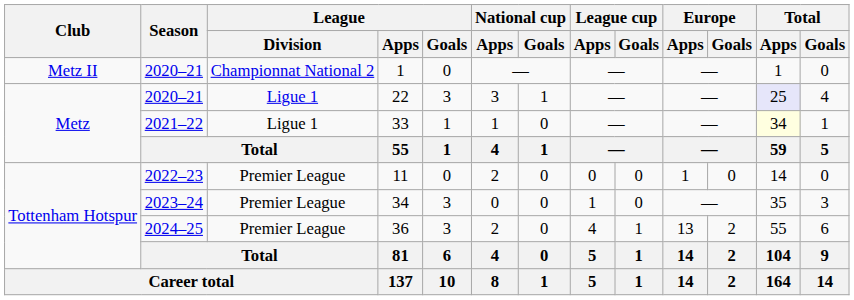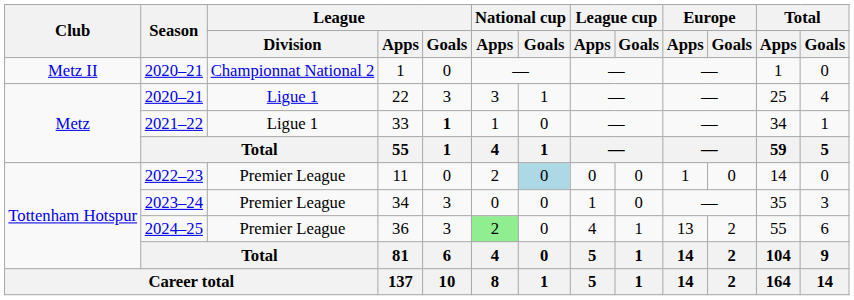(778, 96) lavender background -> (778, 96) no background
(447, 123) normal -> (447, 123) bold
(778, 123) lightyellow background -> (778, 123) no background
(544, 176) no background -> (544, 176) lightblue background
(495, 228) no background -> (495, 228) lightgreen background
